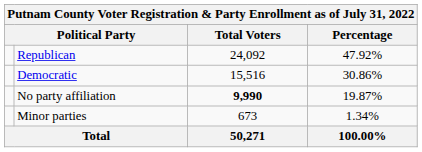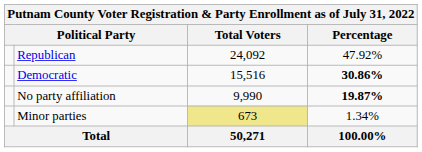(362, 75) normal -> (362, 75) bold
(248, 95) bold -> (248, 95) normal
(362, 95) normal -> (362, 95) bold
(248, 116) no background -> (248, 116) khaki background
